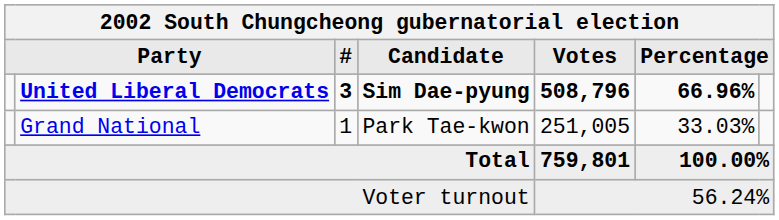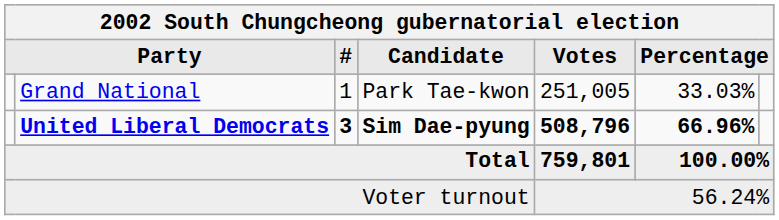rows swapped: (175, 92) <-> (110, 127)
